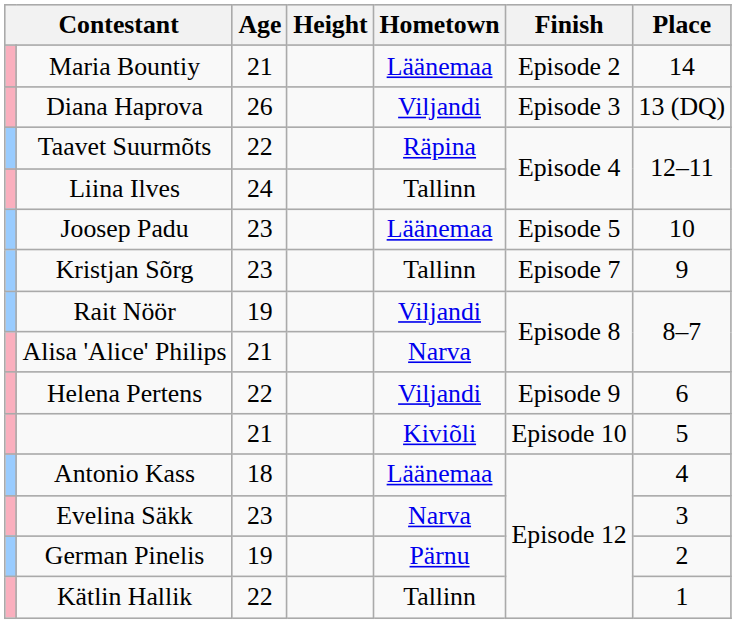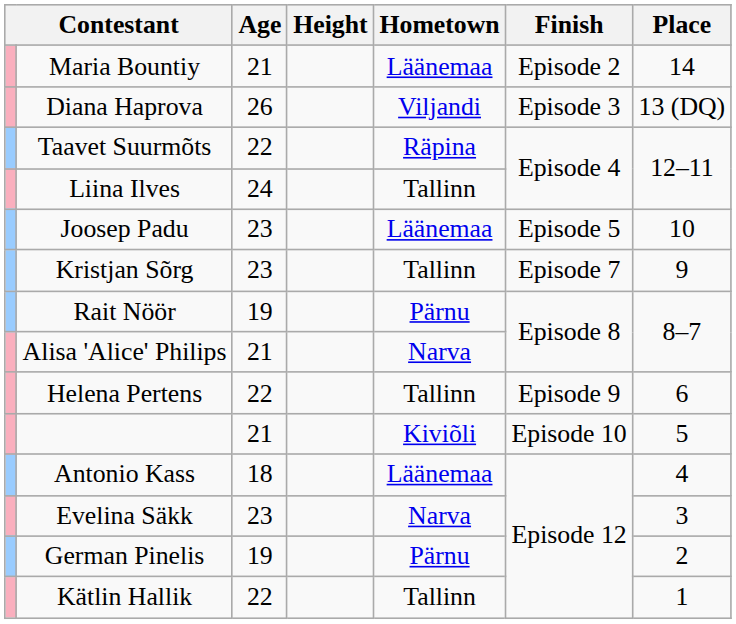(440, 310) Viljandi -> (440, 310) Pärnu
(440, 392) Viljandi -> (440, 392) Tallinn
